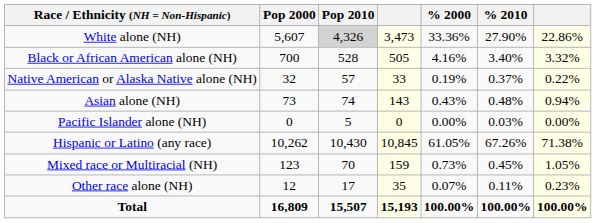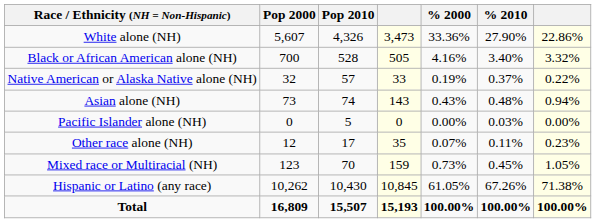(348, 36) lightgrey background -> (348, 36) no background
rows swapped: (132, 185) <-> (132, 143)
